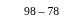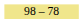(42, 11) no background -> (42, 11) khaki background
